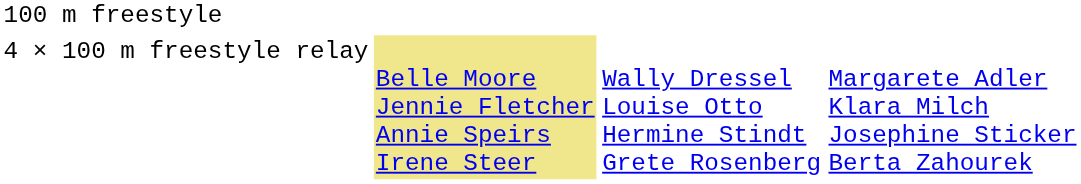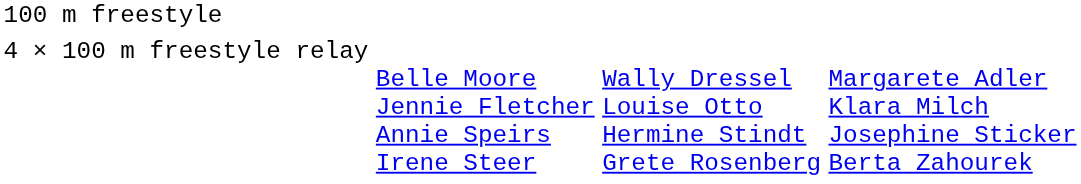(485, 121) khaki background -> (485, 121) no background
